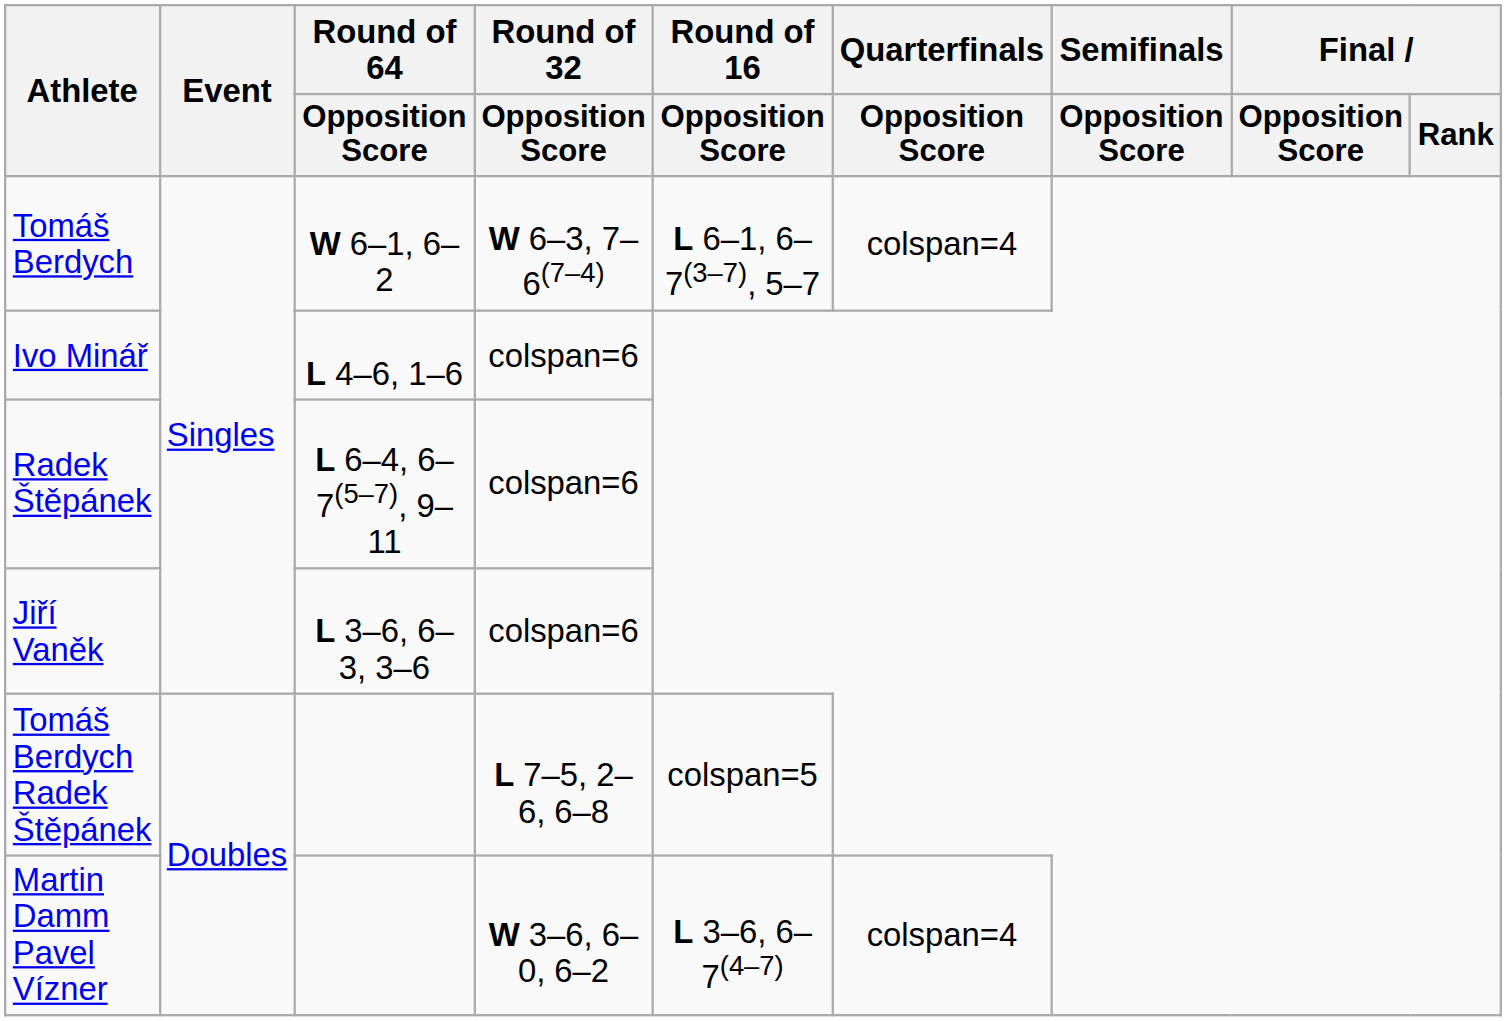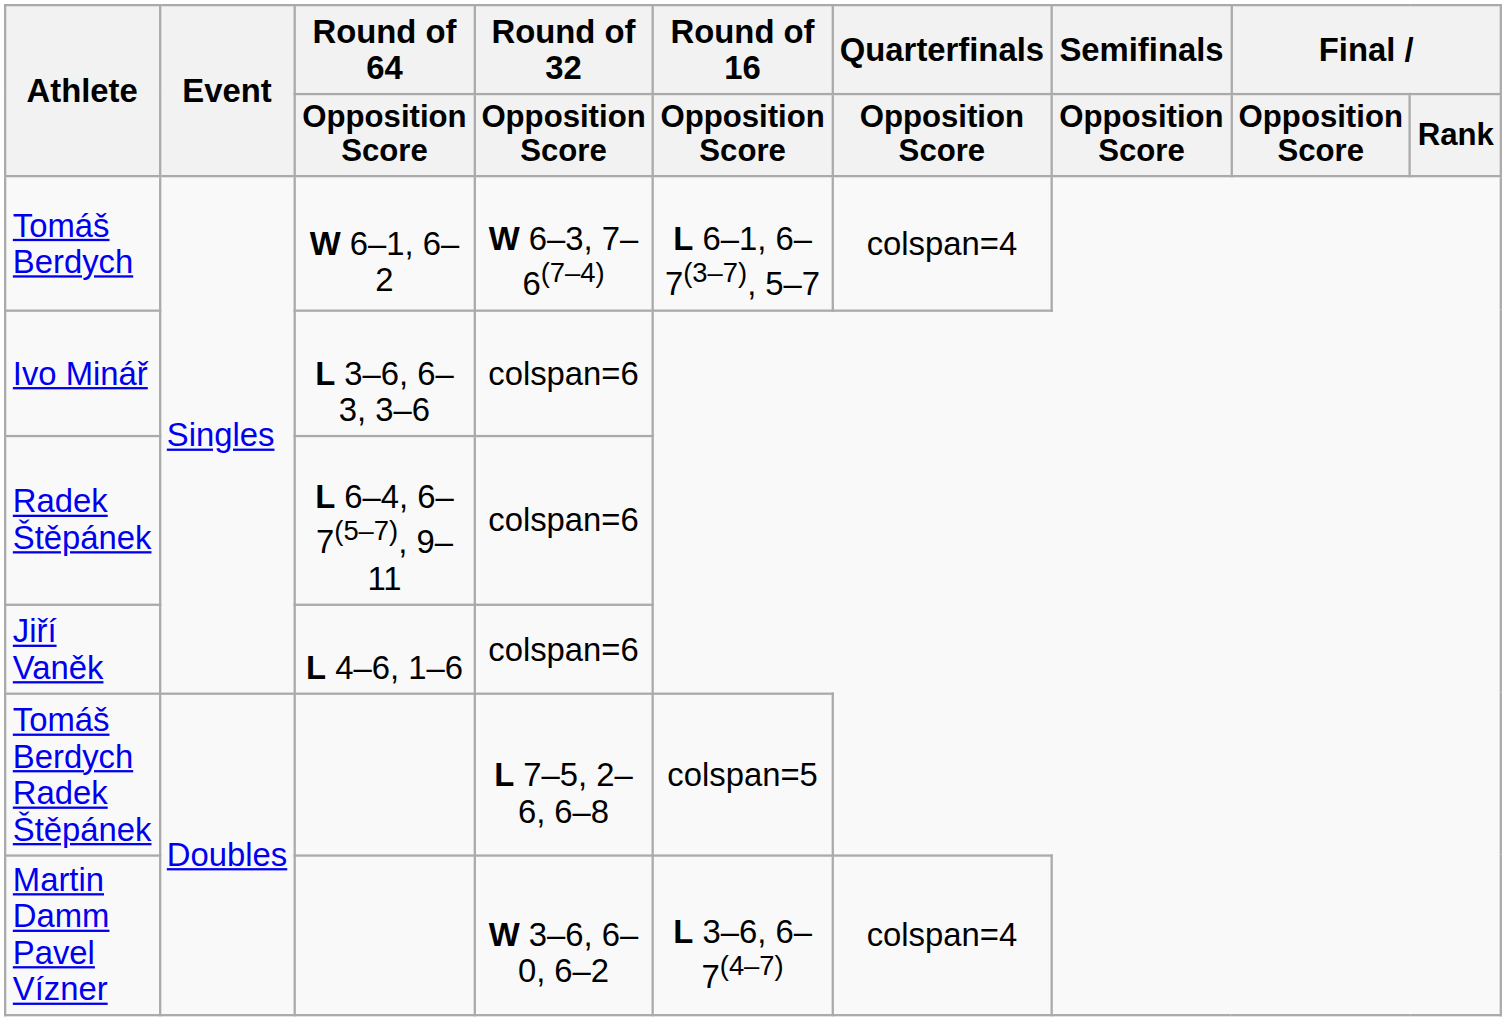(384, 373) L 4–6, 1–6 -> (384, 391) L 3–6, 6–3, 3–6
(384, 649) L 3–6, 6–3, 3–6 -> (384, 668) L 4–6, 1–6
